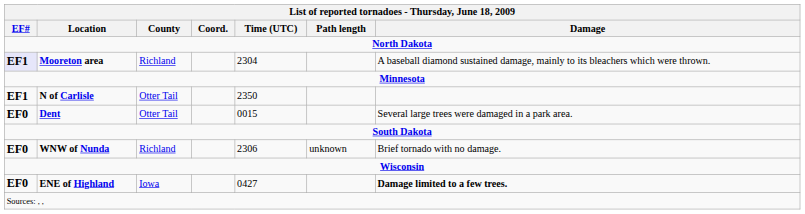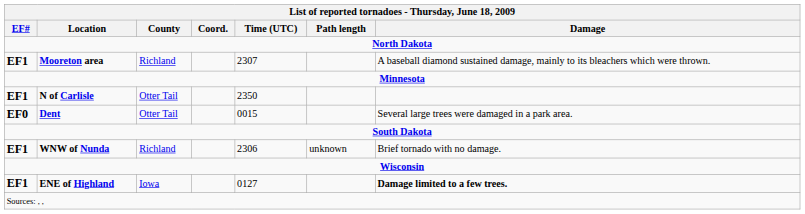(17, 61) lavender background -> (17, 61) no background
(247, 61) 2304 -> (247, 61) 2307
(17, 149) EF0 -> (17, 149) EF1
(17, 183) EF0 -> (17, 183) EF1
(247, 183) 0427 -> (247, 183) 0127
